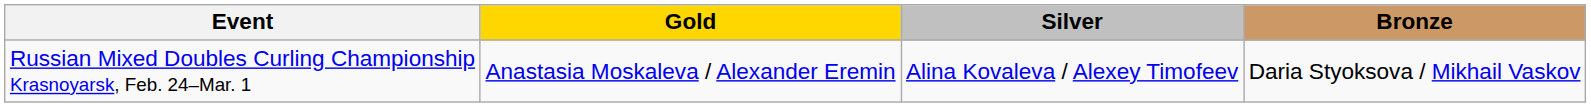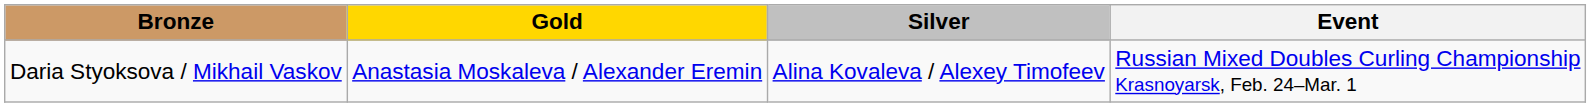columns swapped: (242, 22) <-> (1415, 22)
